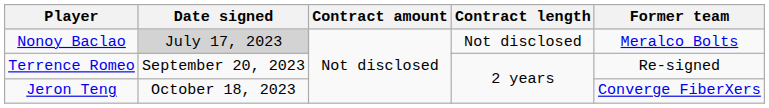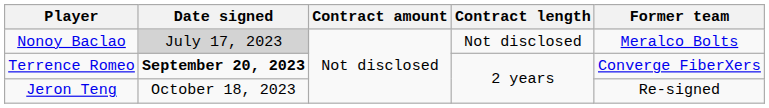(223, 66) normal -> (223, 66) bold
(679, 66) Re-signed -> (679, 66) Converge FiberXers
(679, 91) Converge FiberXers -> (679, 91) Re-signed
